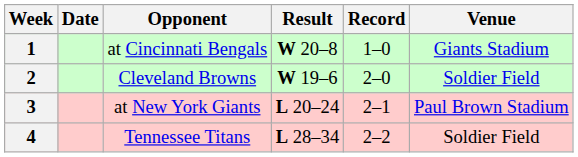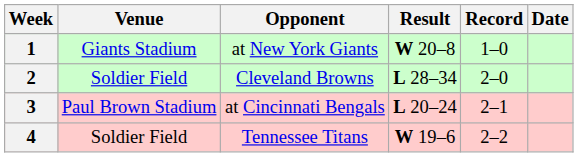columns swapped: (80, 19) <-> (491, 19)
(187, 48) at Cincinnati Bengals -> (305, 48) at New York Giants
(307, 78) W 19–6 -> (425, 78) L 28–34
(187, 107) at New York Giants -> (305, 107) at Cincinnati Bengals
(307, 136) L 28–34 -> (425, 136) W 19–6
